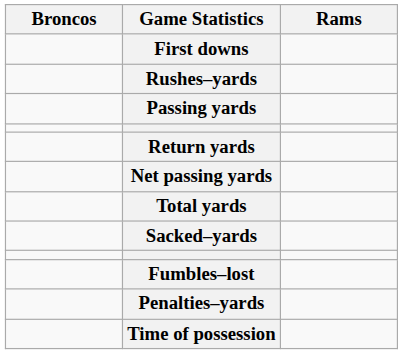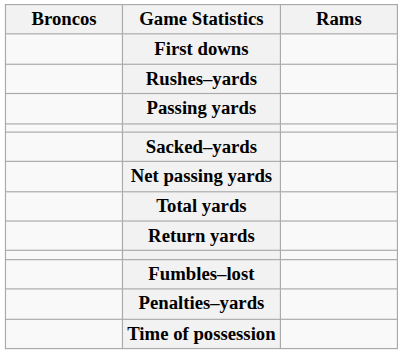rows swapped: (64, 236) <-> (64, 147)
